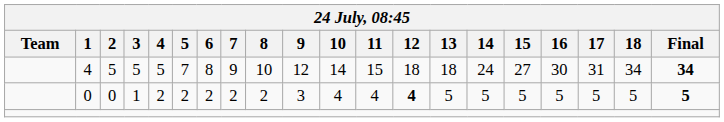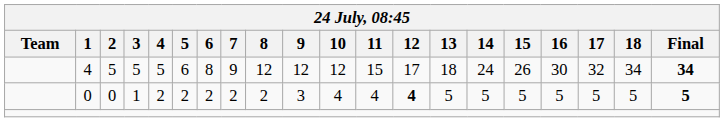(185, 69) 7 -> (185, 69) 6
(264, 69) 10 -> (264, 69) 12
(338, 69) 14 -> (338, 69) 12
(412, 69) 18 -> (412, 69) 17
(522, 69) 27 -> (522, 69) 26
(596, 69) 31 -> (596, 69) 32
